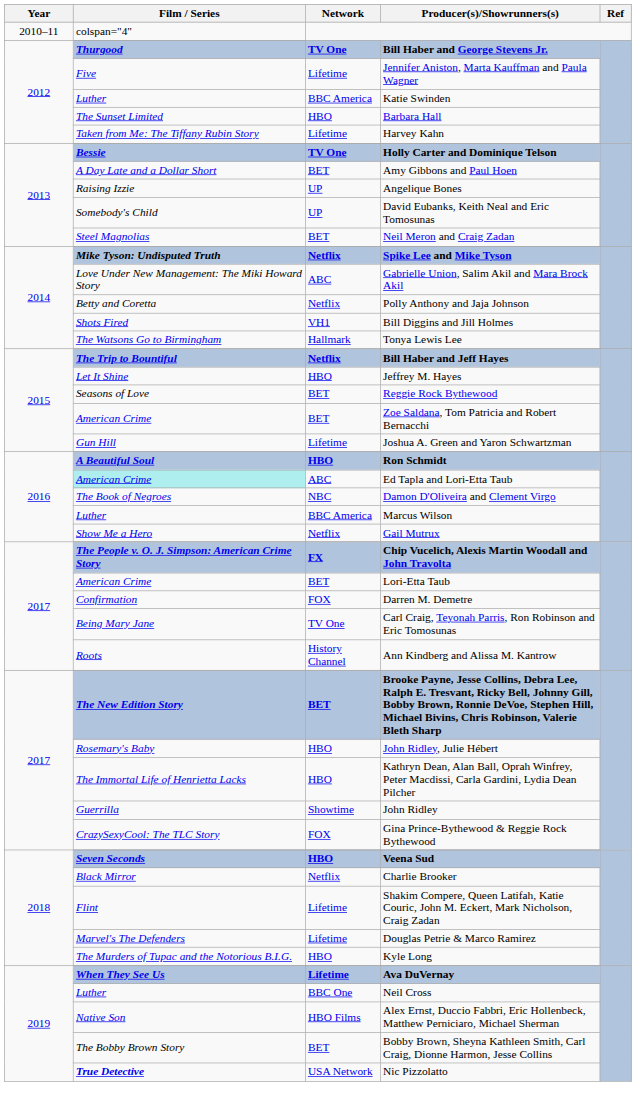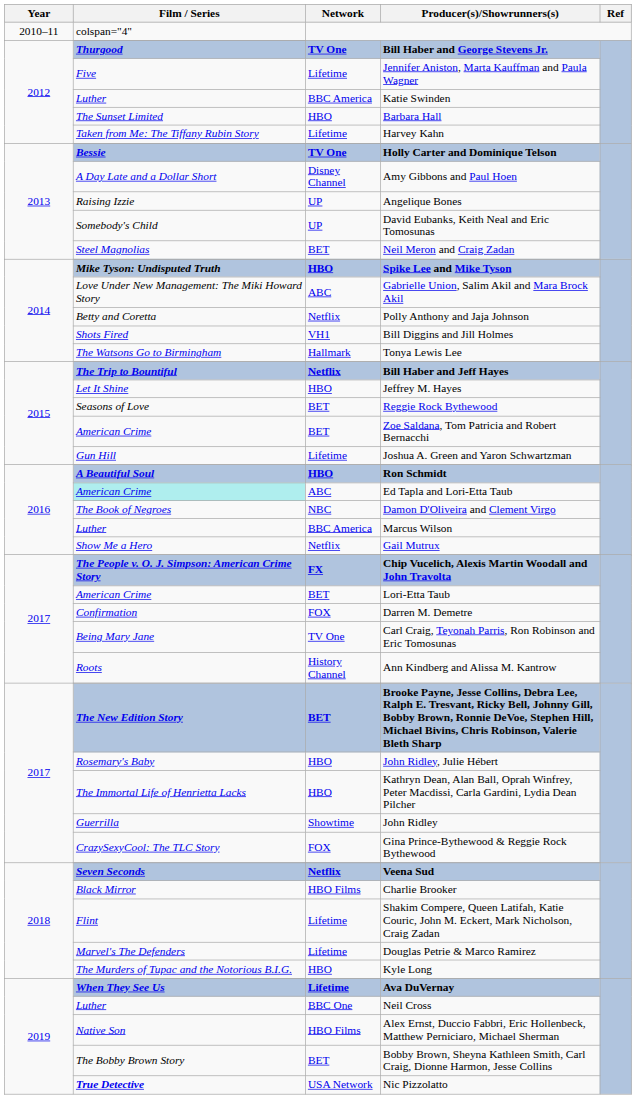(319, 170) BET -> (327, 176) Disney Channel
(324, 255) Netflix -> (321, 268) HBO
(321, 859) HBO -> (324, 871) Netflix
(324, 877) Netflix -> (334, 889) HBO Films
